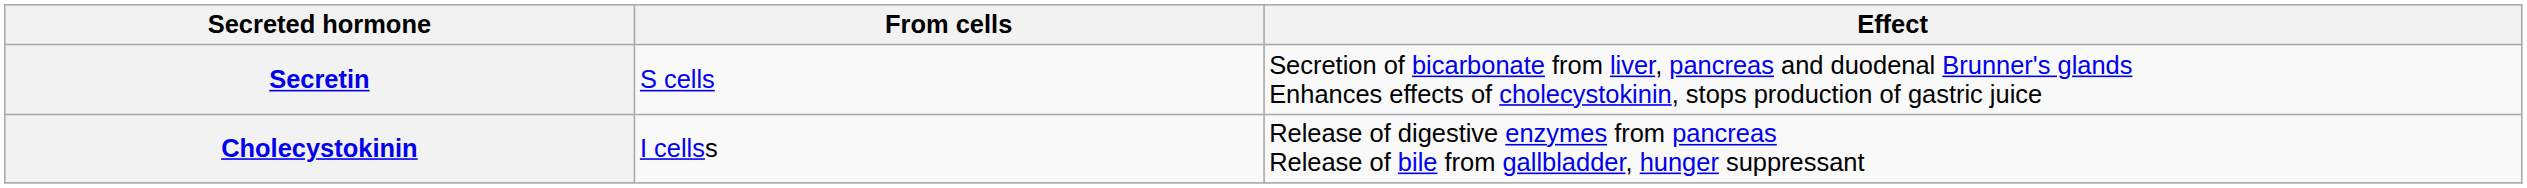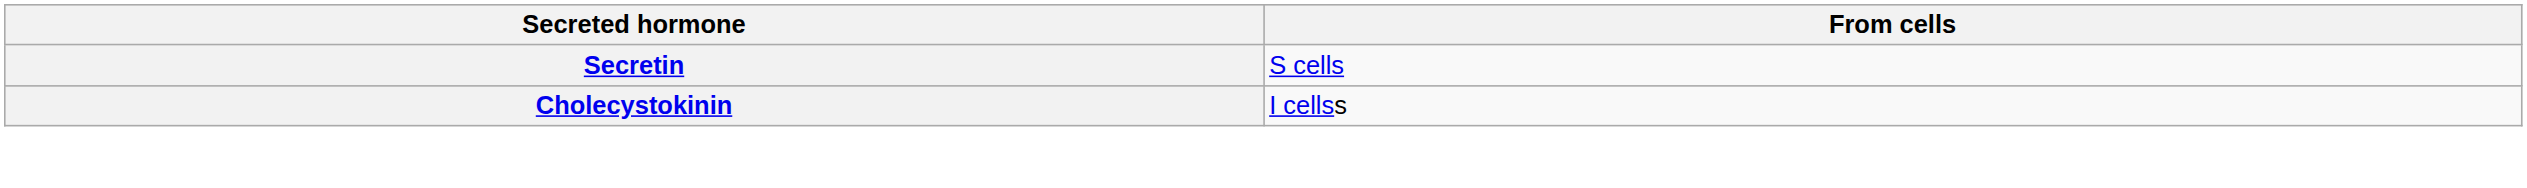- column: (1893, 24)
